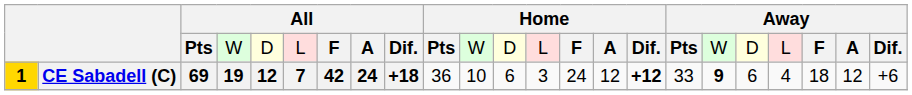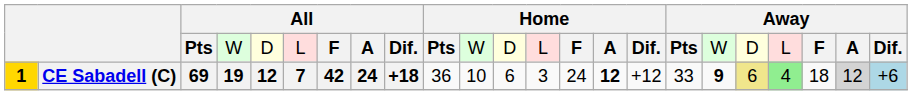(610, 76) normal -> (610, 76) bold
(646, 76) bold -> (646, 76) normal
(752, 76) no background -> (752, 76) khaki background
(786, 76) no background -> (786, 76) lightgreen background
(853, 76) no background -> (853, 76) lightgrey background
(888, 76) no background -> (888, 76) lightblue background
